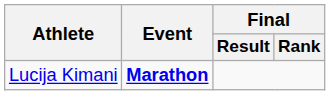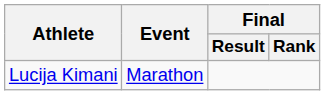(167, 76) bold -> (165, 76) normal
